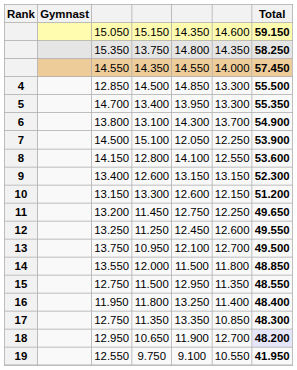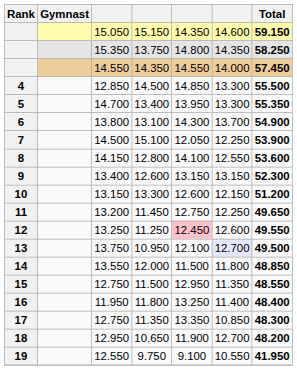(192, 230) no background -> (192, 230) pink background
(232, 248) no background -> (232, 248) lavender background
(272, 338) lavender background -> (272, 338) no background
